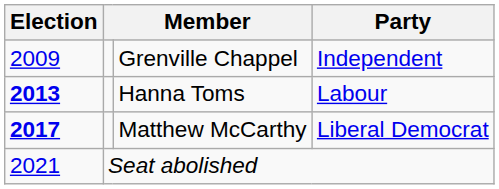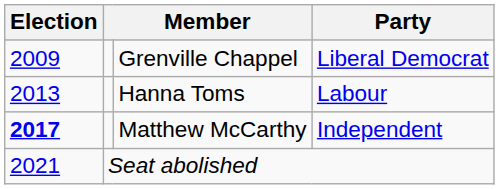(380, 58) Independent -> (403, 58) Liberal Democrat
(35, 93) bold -> (35, 93) normal
(403, 129) Liberal Democrat -> (380, 129) Independent
